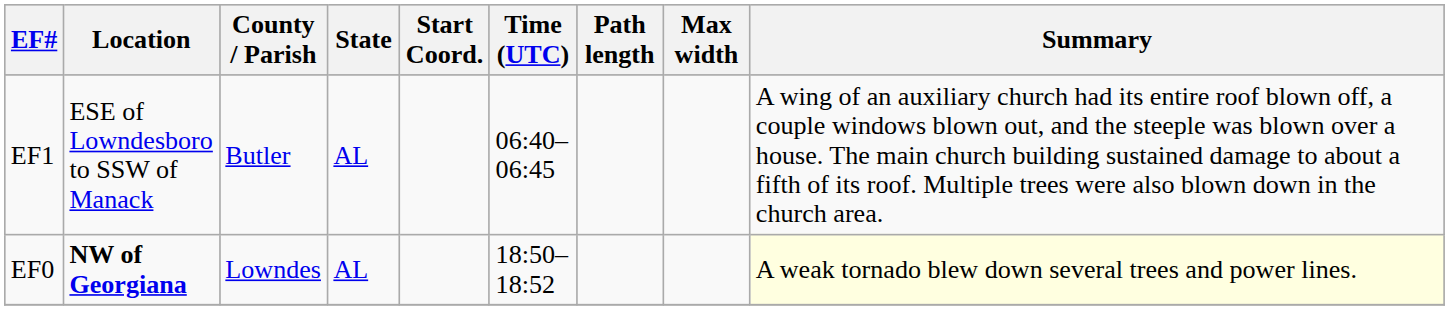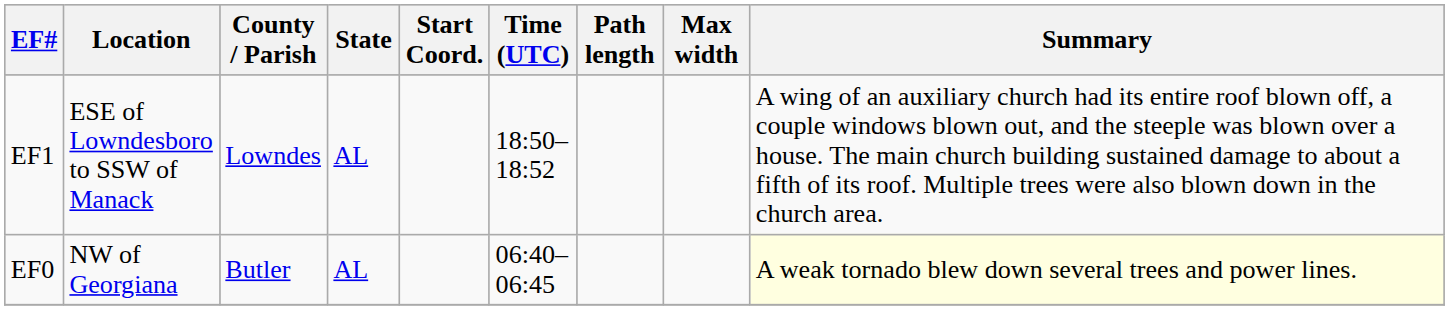(258, 154) Butler -> (273, 154) Lowndes
(532, 154) 06:40–06:45 -> (532, 154) 18:50–18:52
(128, 269) bold -> (123, 269) normal
(273, 269) Lowndes -> (258, 269) Butler
(532, 269) 18:50–18:52 -> (532, 269) 06:40–06:45
